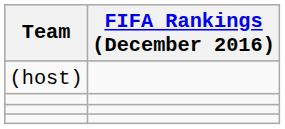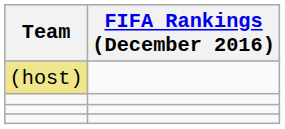(46, 78) no background -> (46, 78) khaki background
